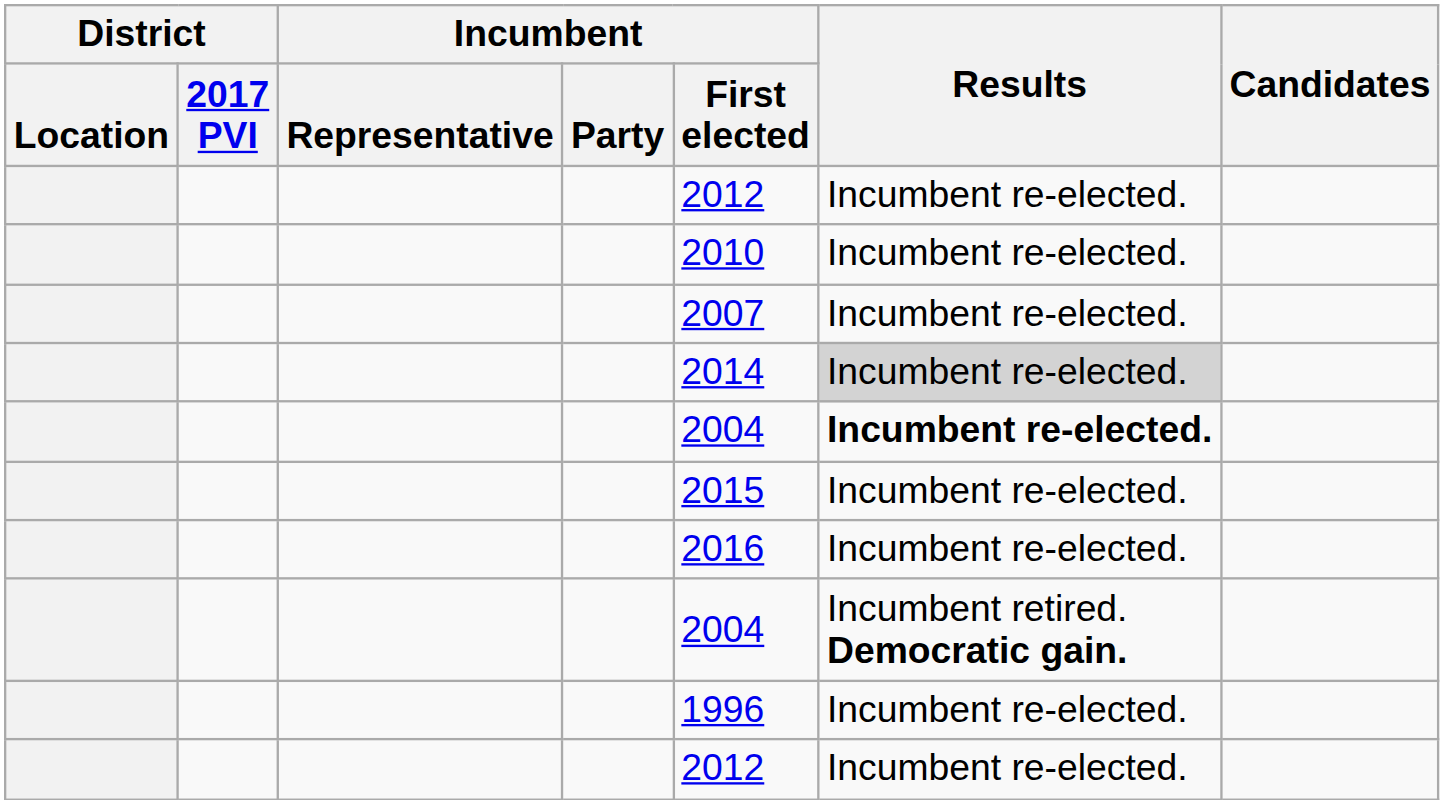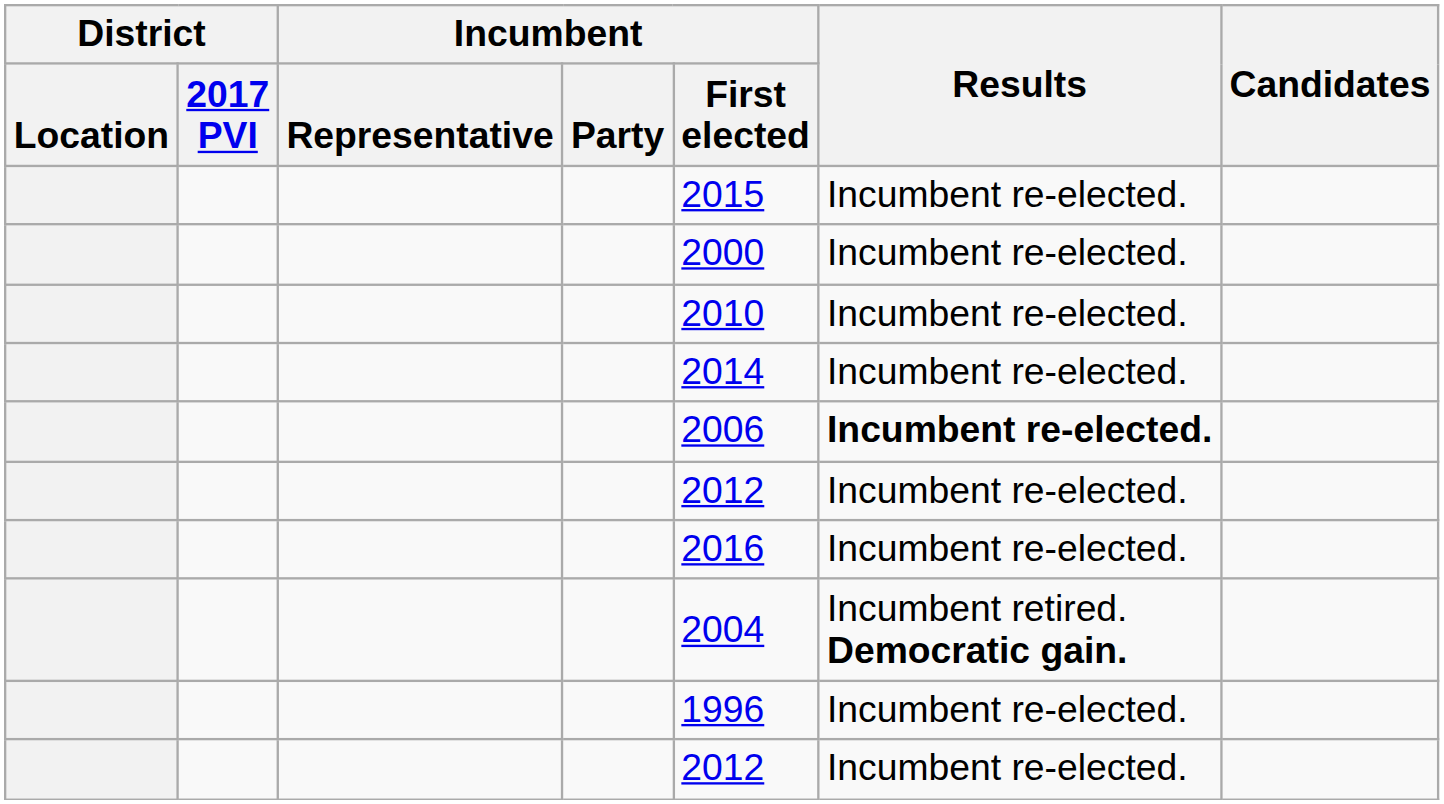(723, 194) 2012 -> (723, 194) 2015
(723, 253) 2010 -> (723, 253) 2000
(723, 312) 2007 -> (723, 312) 2010
(1007, 371) lightgrey background -> (1007, 371) no background
(723, 430) 2004 -> (723, 430) 2006
(723, 489) 2015 -> (723, 489) 2012
